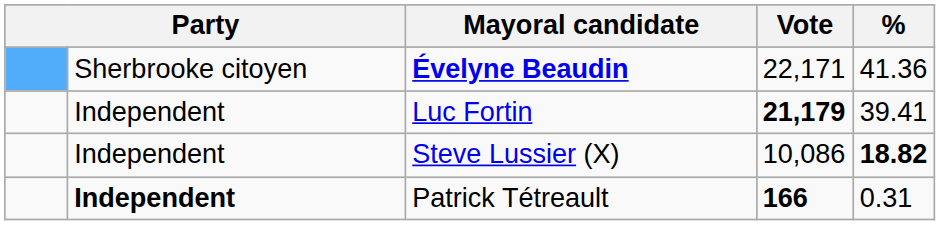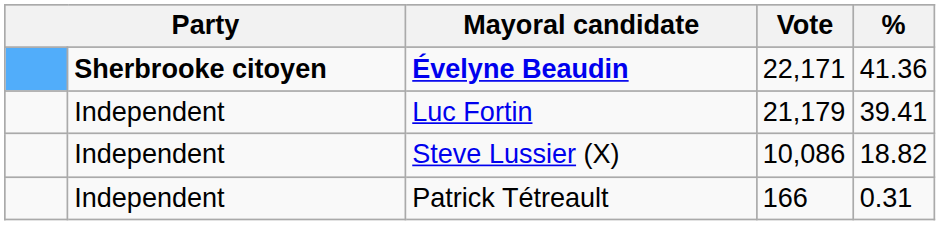(191, 68) normal -> (200, 68) bold
(804, 111) bold -> (804, 111) normal
(894, 154) bold -> (894, 154) normal
(155, 197) bold -> (149, 197) normal
(785, 197) bold -> (785, 197) normal
